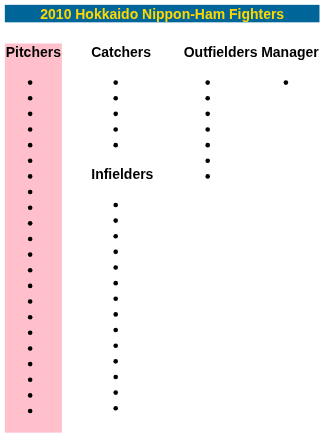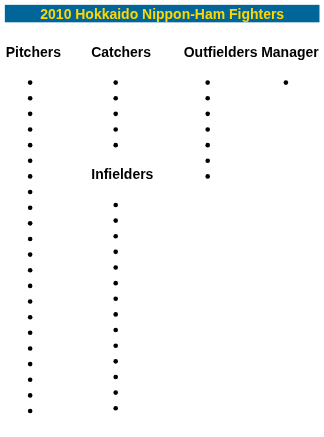(33, 231) pink background -> (33, 231) no background
